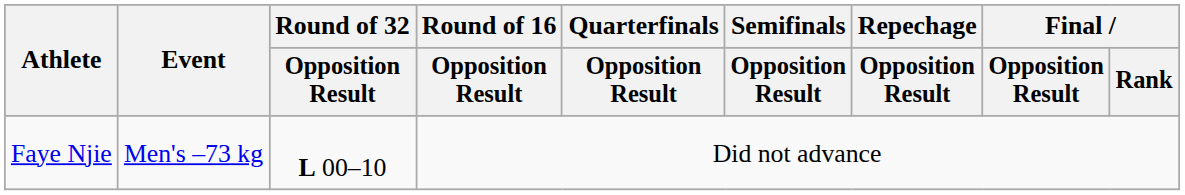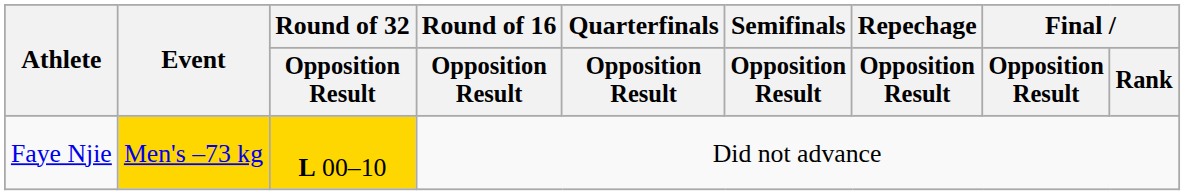(193, 152) no background -> (193, 152) gold background
(342, 167) no background -> (342, 167) gold background
